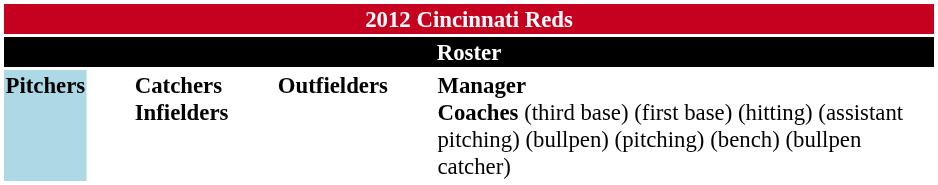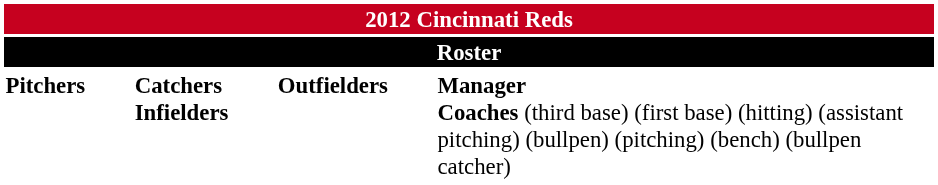(45, 84) lightblue background -> (45, 84) no background
